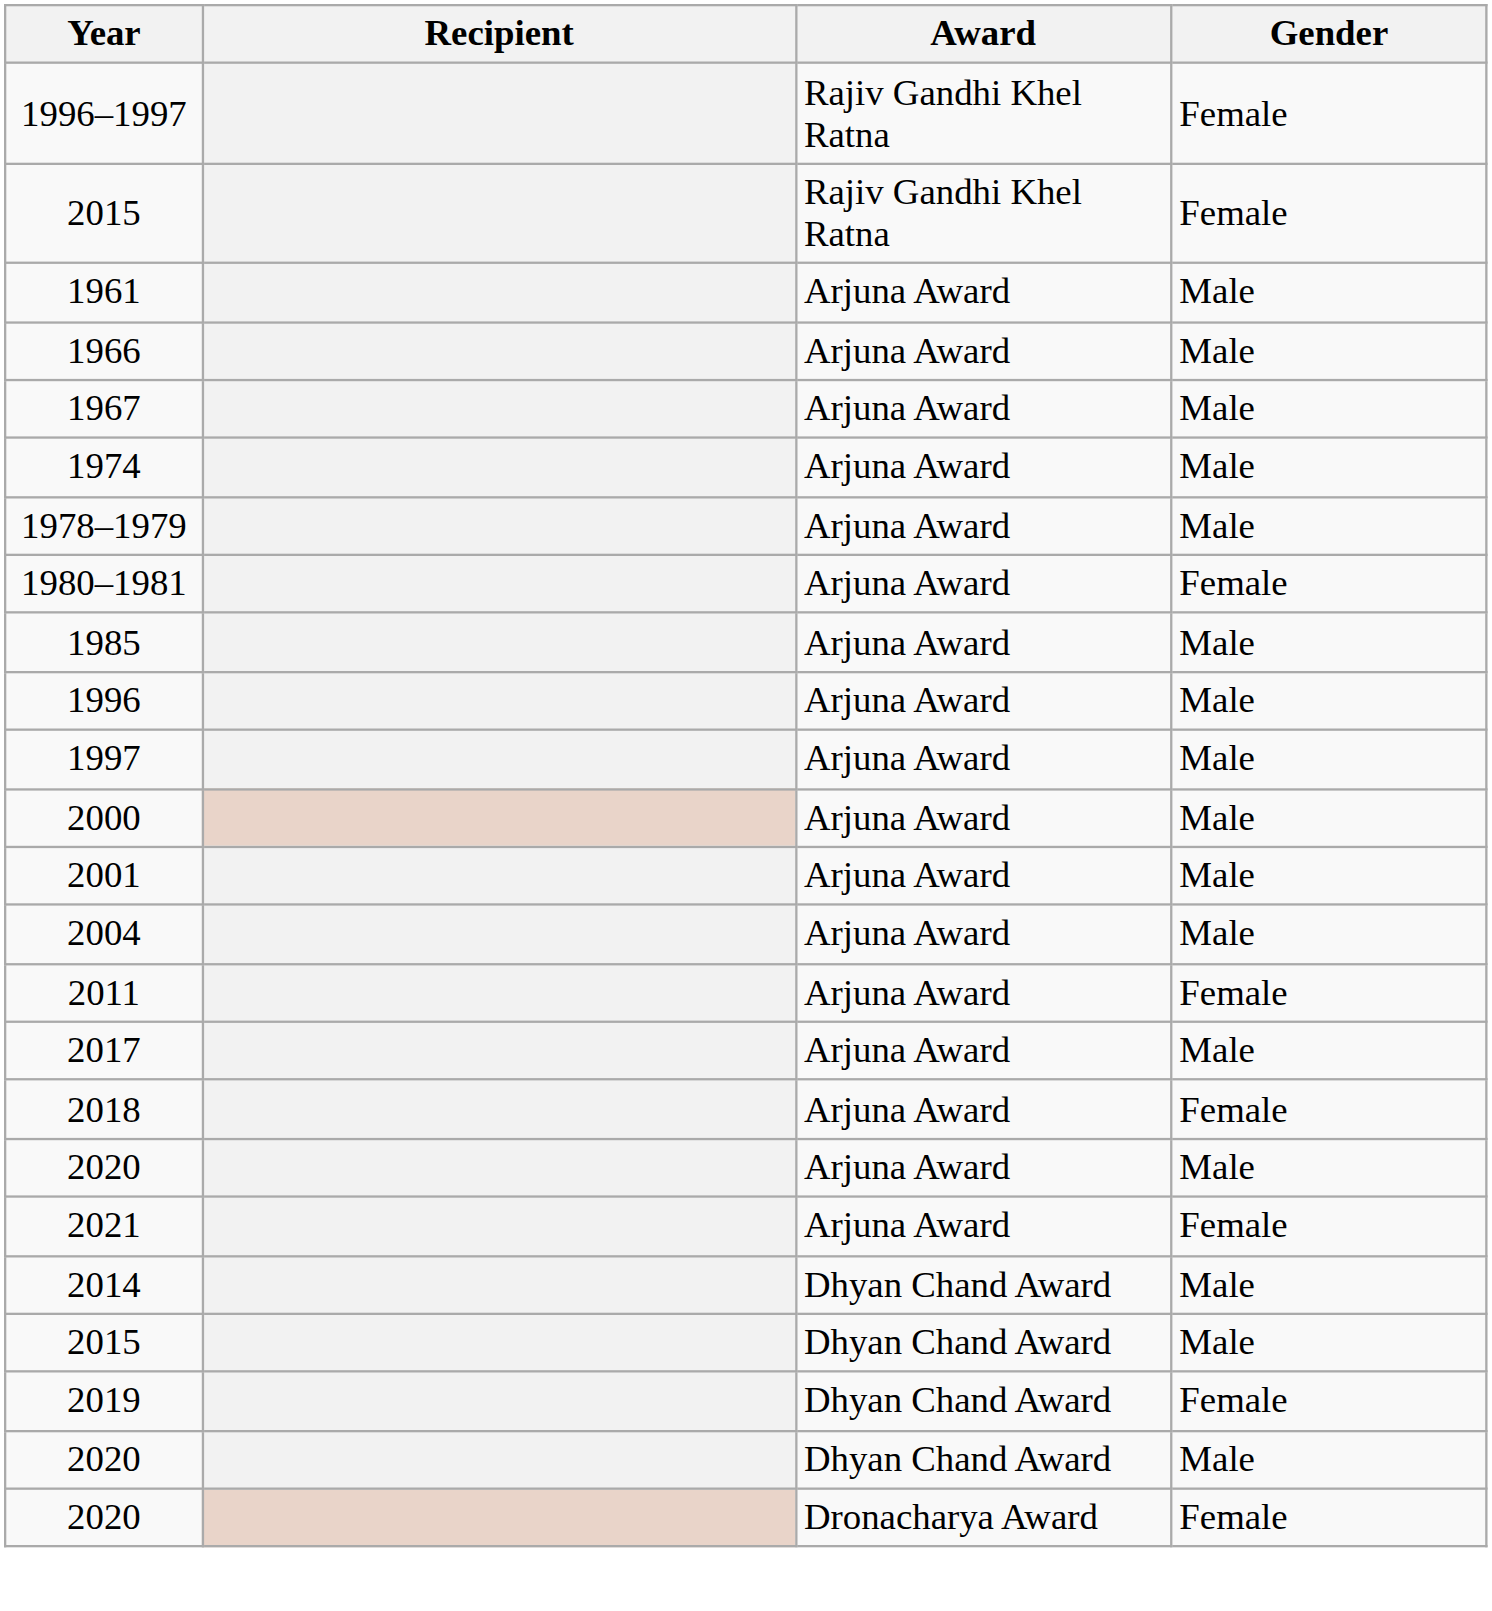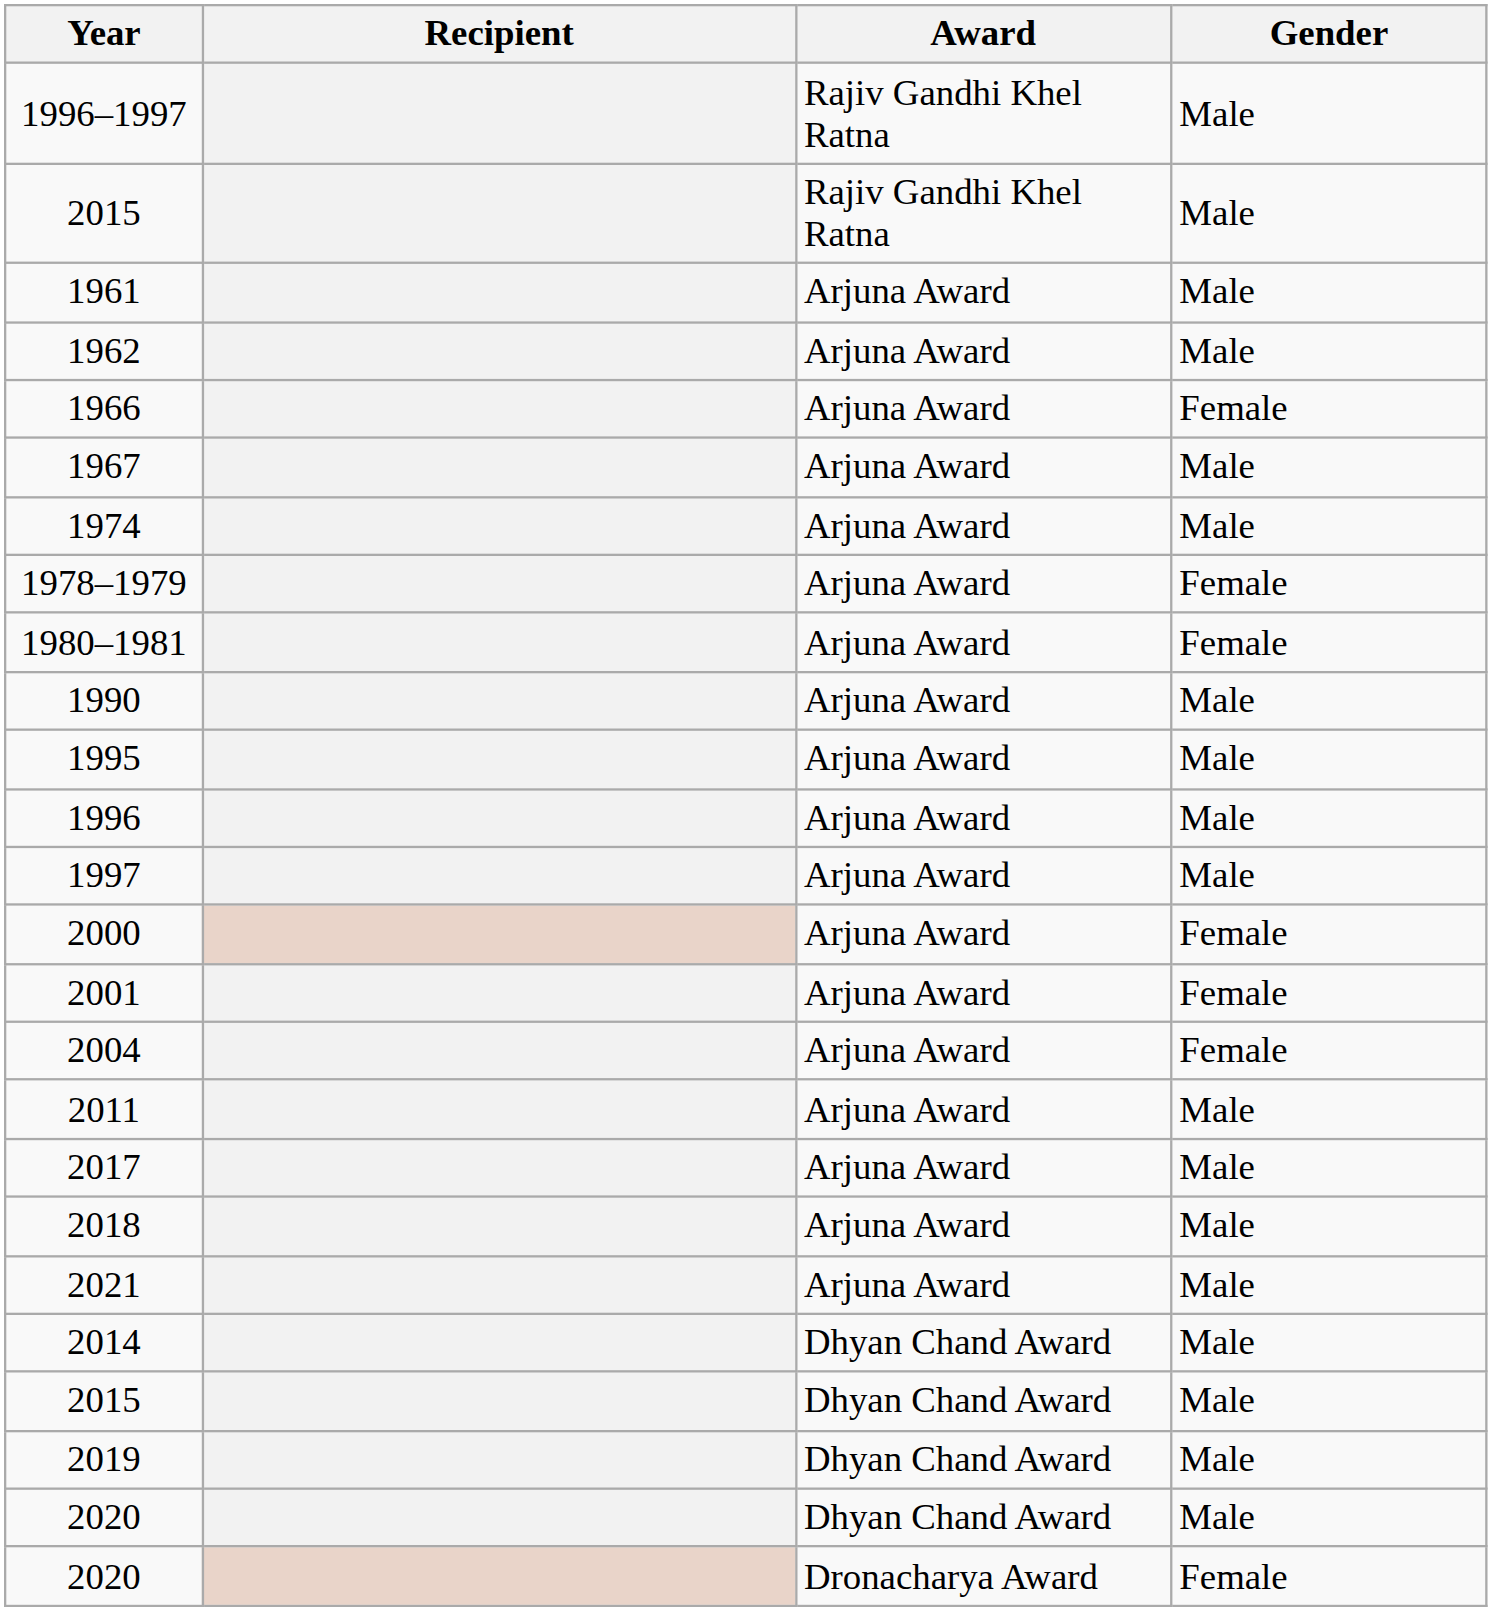(1233, 112) Female -> (1217, 112) Male
(1233, 212) Female -> (1217, 212) Male
+ row: (104, 349)
(1217, 349) Male -> (1233, 408) Female
(1217, 525) Male -> (1233, 583) Female
- row: (104, 641)
+ row: (104, 700)
+ row: (104, 758)
(1217, 816) Male -> (1233, 933) Female
(1217, 875) Male -> (1233, 991) Female
(1217, 933) Male -> (1233, 1050) Female
(1233, 991) Female -> (1217, 1108) Male
(1233, 1108) Female -> (1217, 1225) Male
- row: (104, 1167)
(1233, 1225) Female -> (1217, 1283) Male
(1233, 1400) Female -> (1217, 1458) Male
